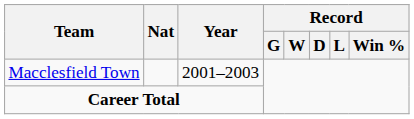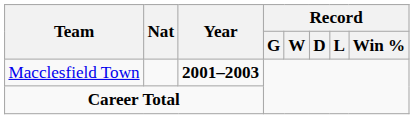(221, 72) normal -> (221, 72) bold
